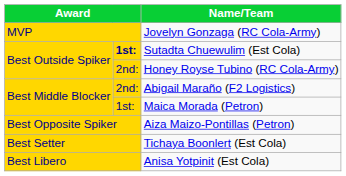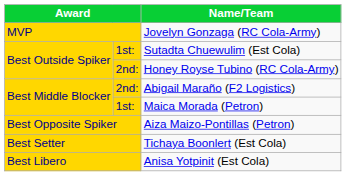(126, 50) bold -> (125, 50) normal
